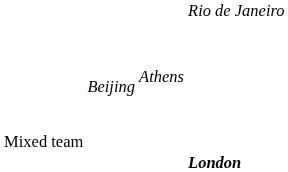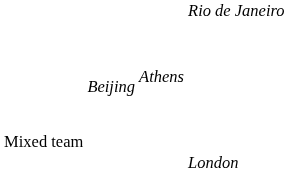(215, 162) bold -> (213, 162) normal
